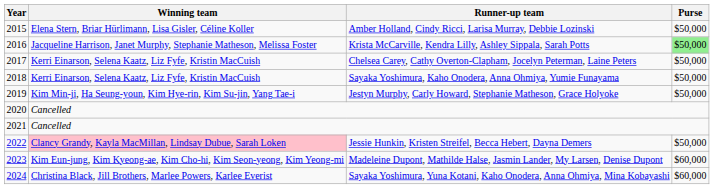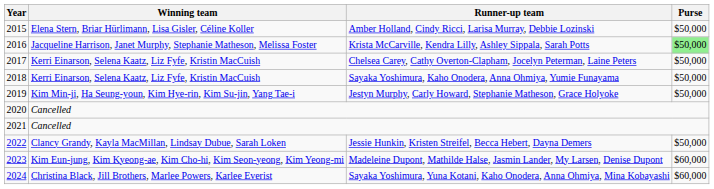(158, 143) pink background -> (158, 143) no background
